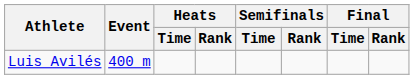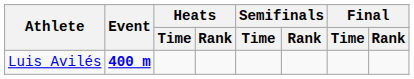(129, 62) normal -> (129, 62) bold
